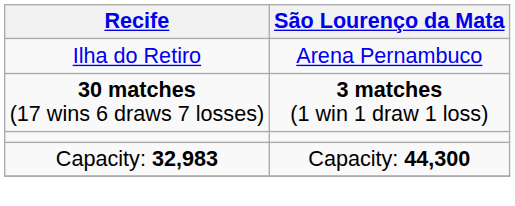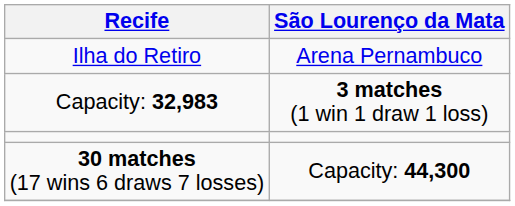(137, 102) 30 matches (17 wins 6 draws 7 losses) -> (137, 102) Capacity: 32,983
(137, 158) Capacity: 32,983 -> (137, 170) 30 matches (17 wins 6 draws 7 losses)
